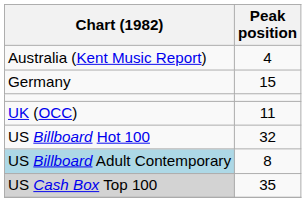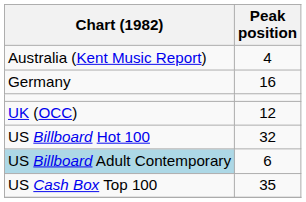(268, 81) 15 -> (268, 81) 16
(268, 112) 11 -> (268, 112) 12
(268, 161) 8 -> (268, 161) 6
(83, 185) lightgrey background -> (83, 185) no background
